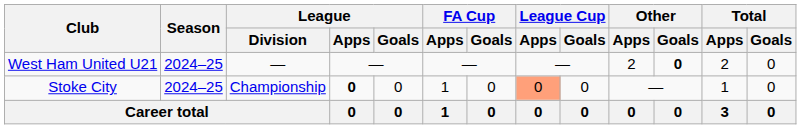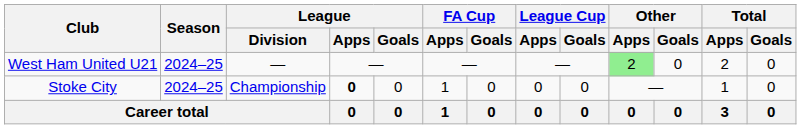(631, 64) no background -> (631, 64) lightgreen background
(678, 64) bold -> (678, 64) normal
(538, 87) lightsalmon background -> (538, 87) no background
